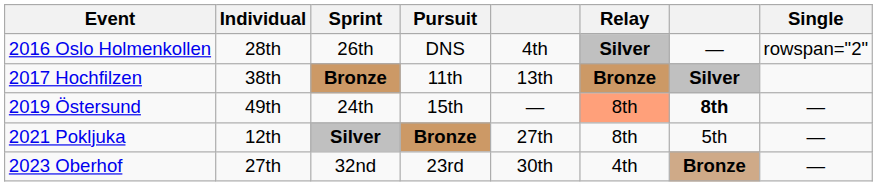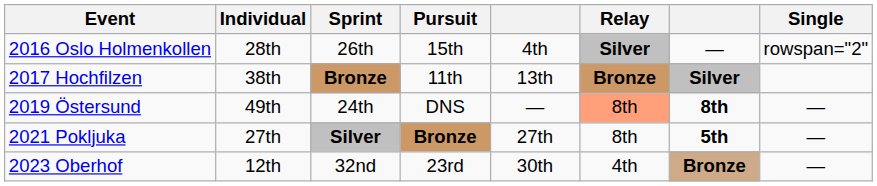(445, 48) DNS -> (445, 48) 15th
(445, 107) 15th -> (445, 107) DNS
(263, 136) 12th -> (263, 136) 27th
(714, 136) normal -> (714, 136) bold
(263, 166) 27th -> (263, 166) 12th
